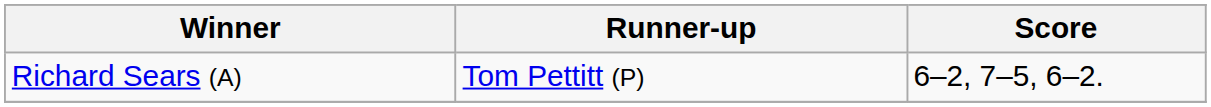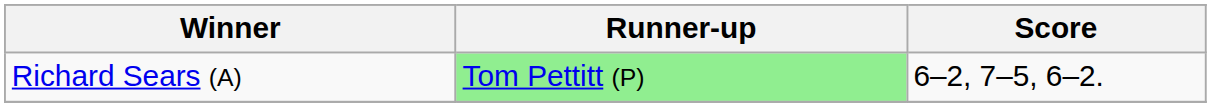(554, 76) no background -> (554, 76) lightgreen background
